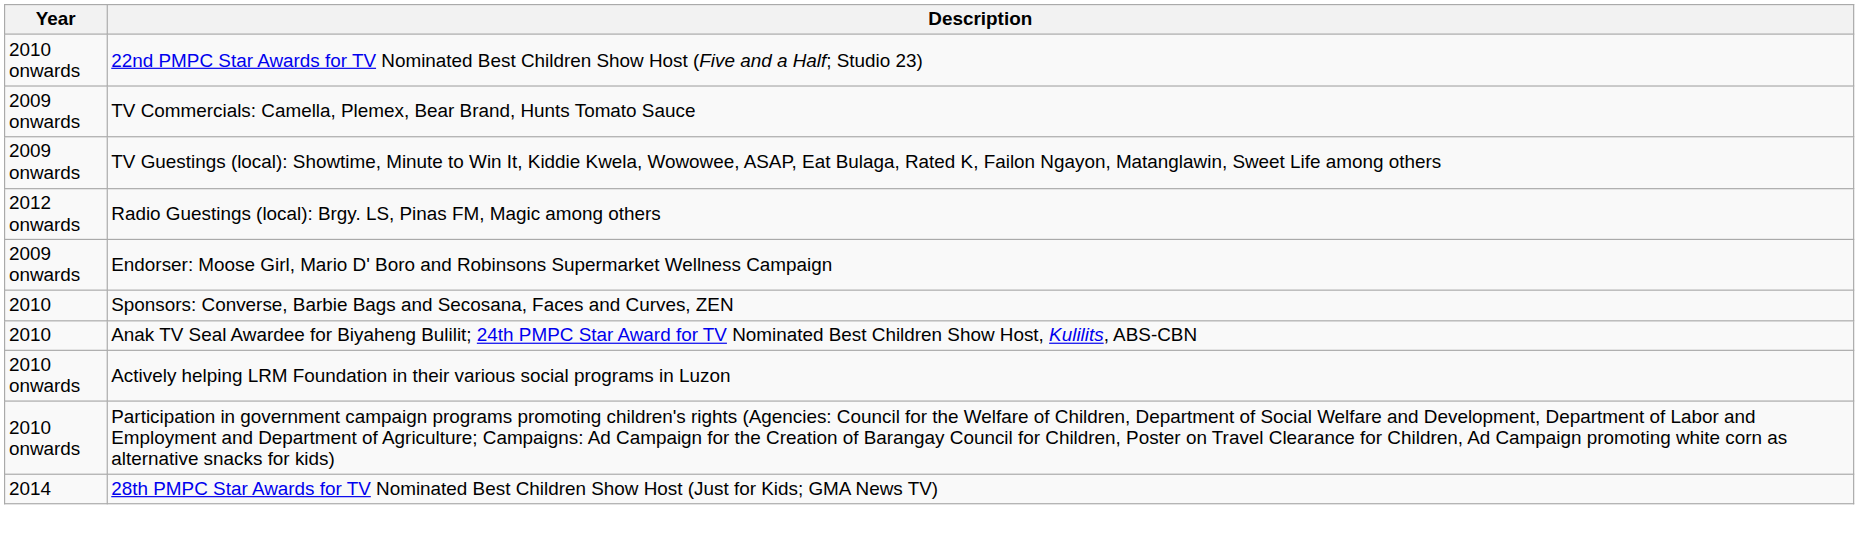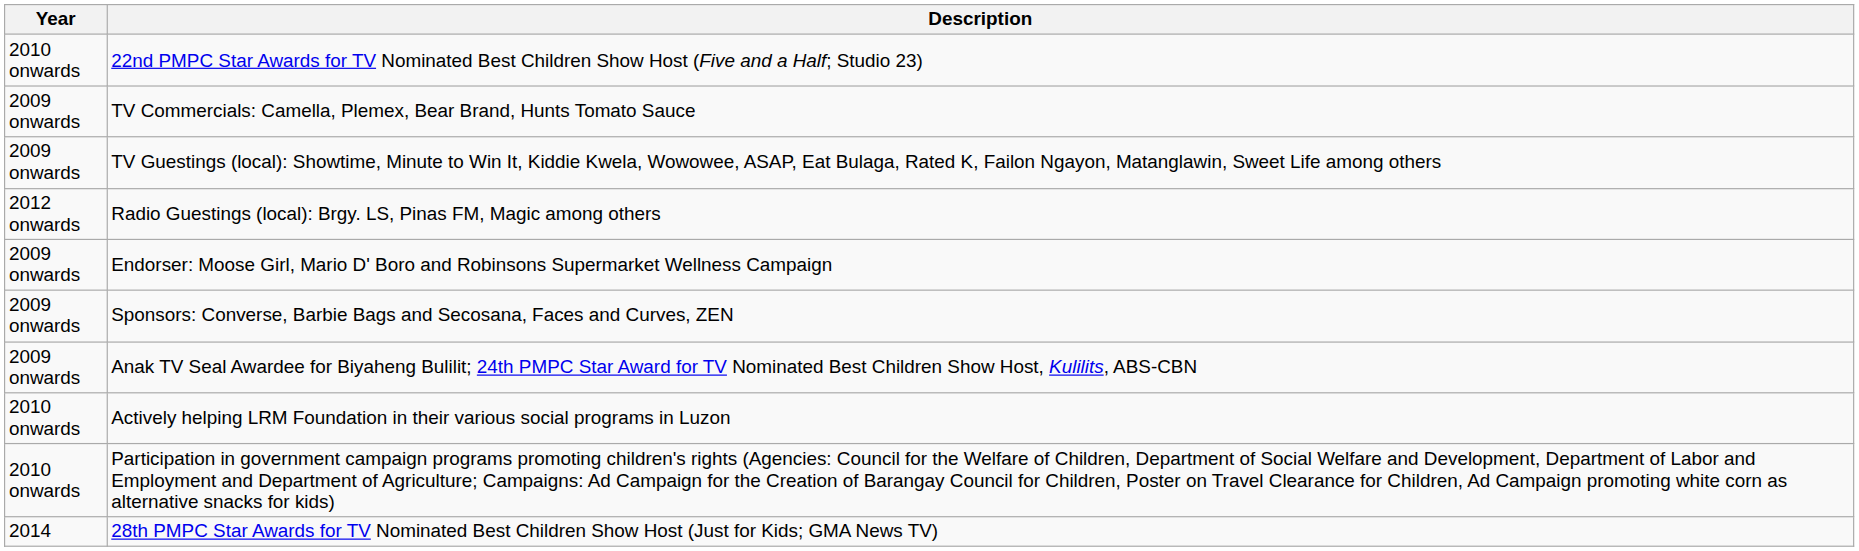(30, 305) 2010 -> (45, 315) 2009 onwards
(30, 335) 2010 -> (45, 367) 2009 onwards
